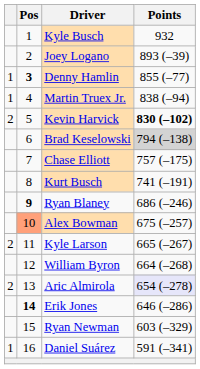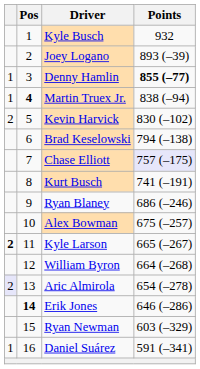(29, 77) bold -> (29, 77) normal
(164, 77) normal -> (164, 77) bold
(29, 98) normal -> (29, 98) bold
(164, 119) bold -> (164, 119) normal
(164, 139) lightgrey background -> (164, 139) no background
(164, 160) no background -> (164, 160) lavender background
(29, 202) bold -> (29, 202) normal
(29, 223) lightsalmon background -> (29, 223) no background
(10, 243) normal -> (10, 243) bold
(10, 285) no background -> (10, 285) lavender background
(164, 285) lavender background -> (164, 285) no background
